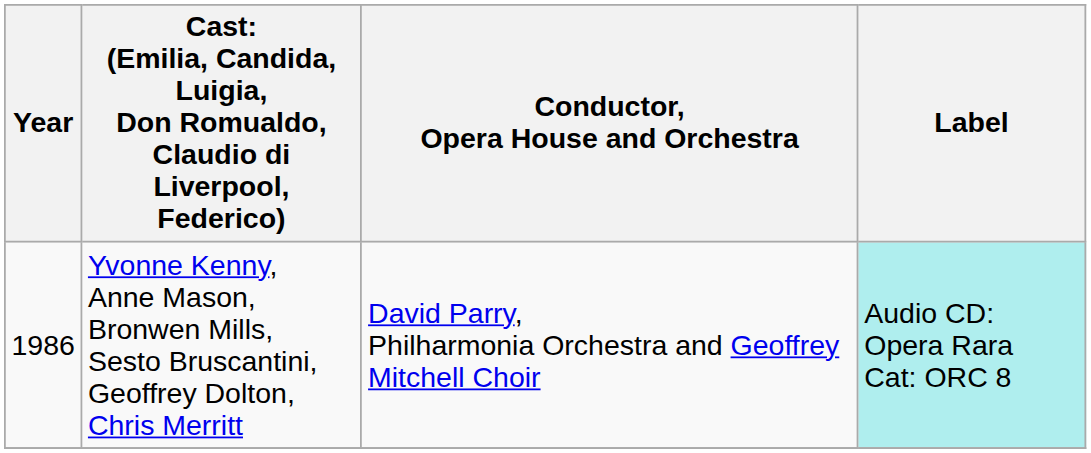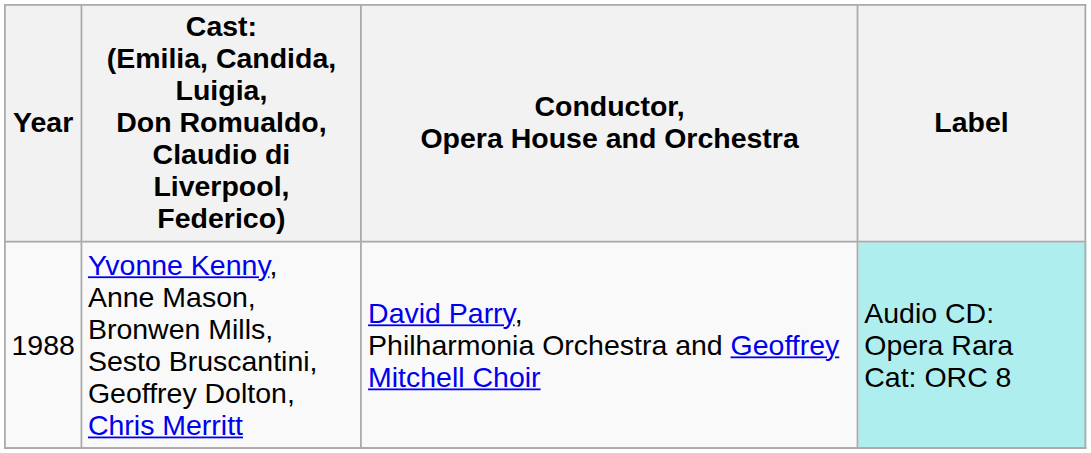(43, 344) 1986 -> (43, 344) 1988
